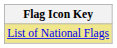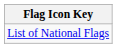(58, 33) khaki background -> (58, 33) no background
